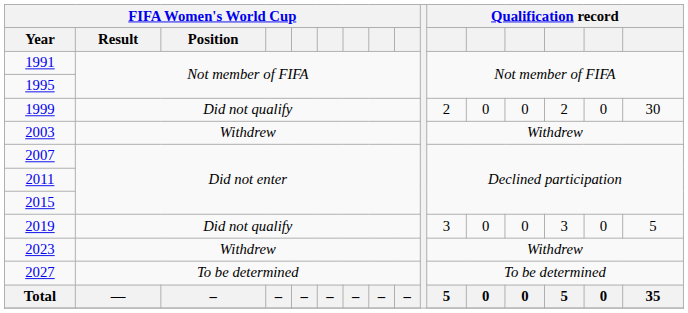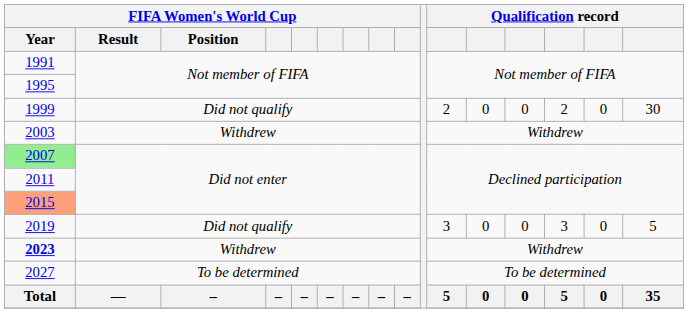(40, 156) no background -> (40, 156) lightgreen background
(40, 202) no background -> (40, 202) lightsalmon background
(40, 249) normal -> (40, 249) bold
